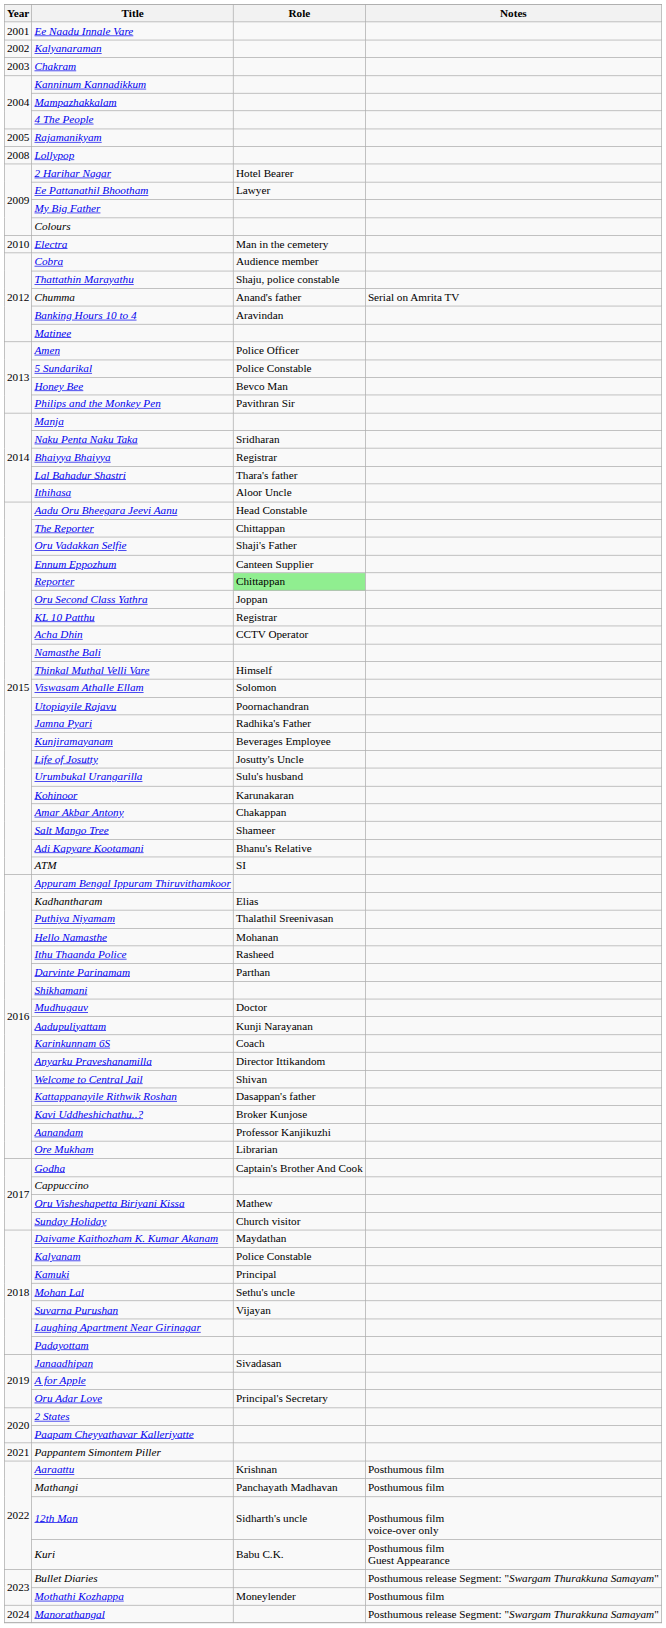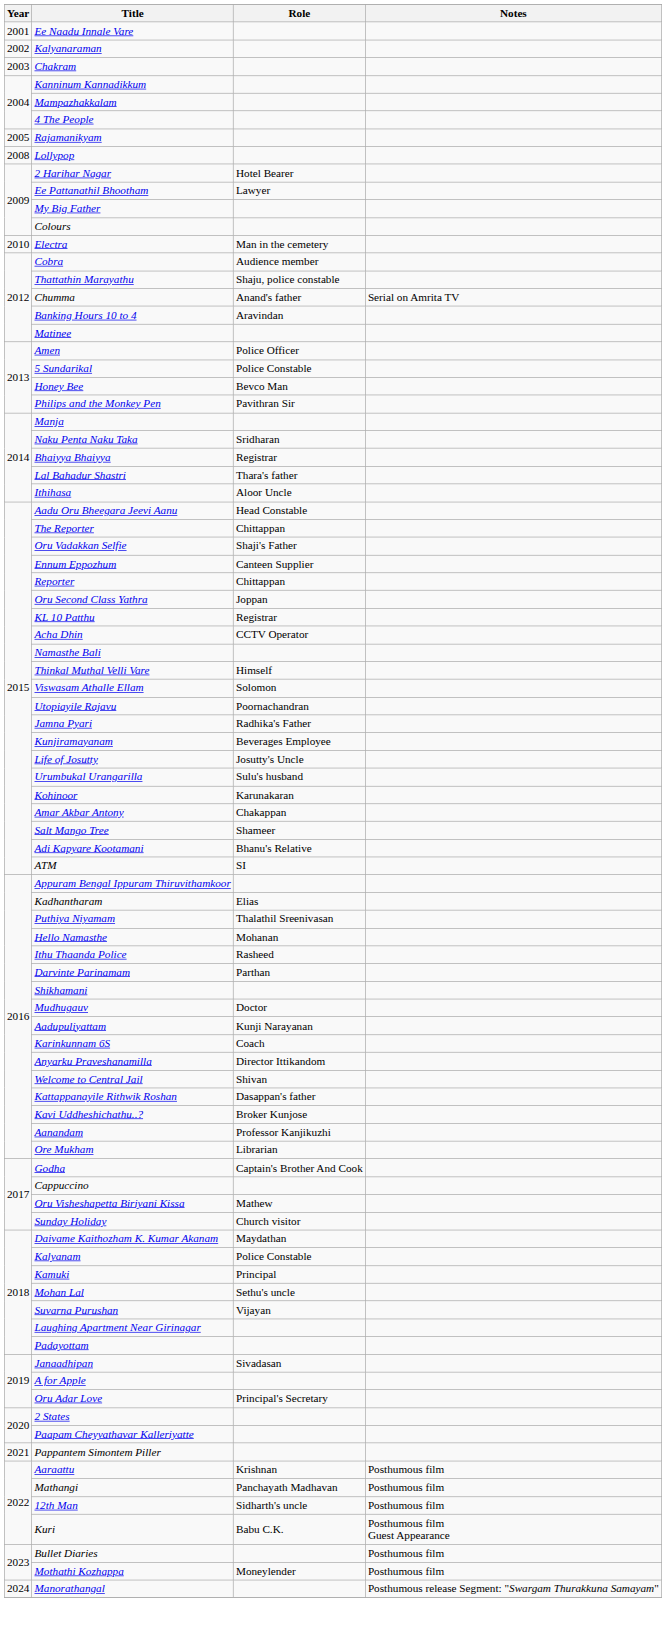(261, 581) lightgreen background -> (261, 581) no background
(406, 1524) Posthumous film voice-over only -> (406, 1505) Posthumous film
(513, 1578) Posthumous release Segment: "Swargam Thurakkuna Samayam" -> (406, 1553) Posthumous film
